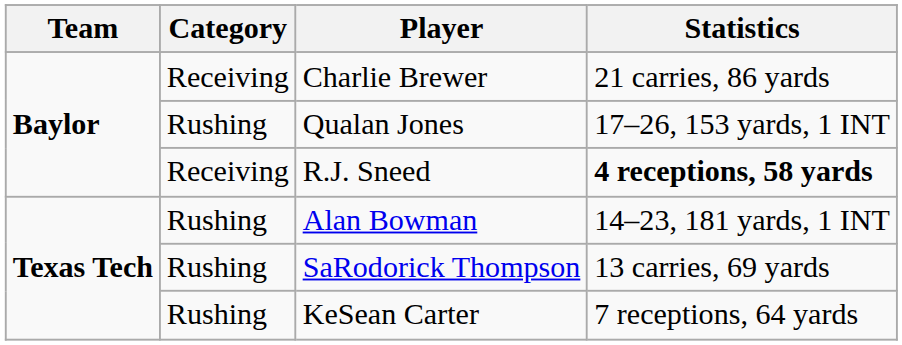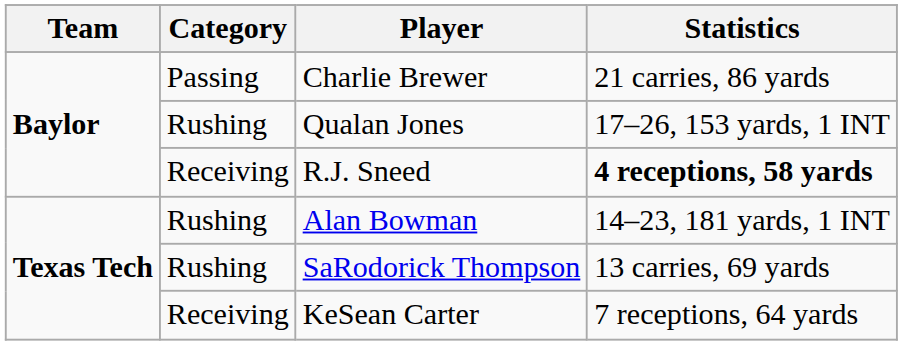(228, 76) Receiving -> (213, 76) Passing
(217, 314) Rushing -> (228, 314) Receiving
